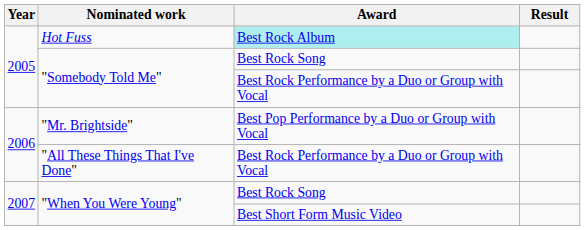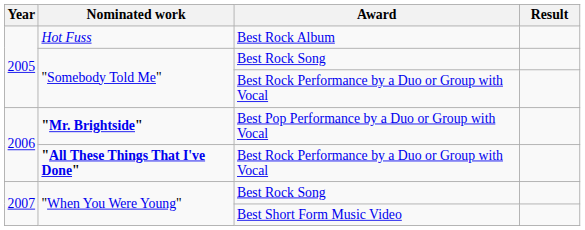(286, 37) paleturquoise background -> (286, 37) no background
(87, 125) normal -> (92, 125) bold
(118, 163) normal -> (123, 163) bold
